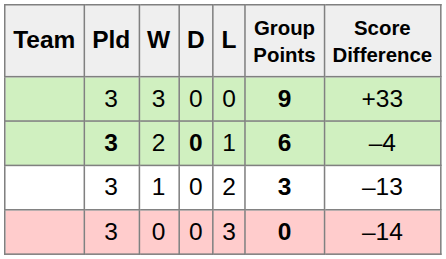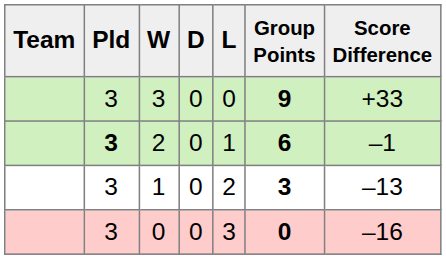(196, 142) bold -> (196, 142) normal
(382, 142) –4 -> (382, 142) –1
(382, 231) –14 -> (382, 231) –16
